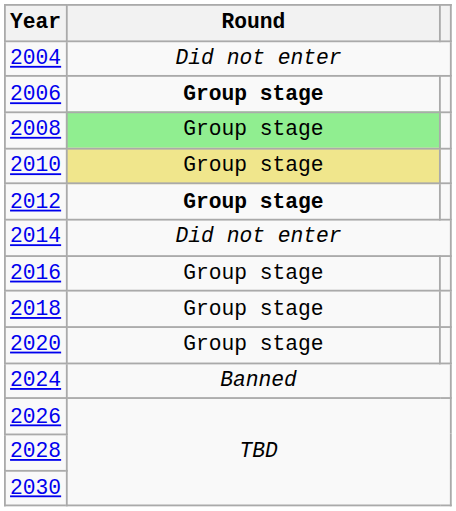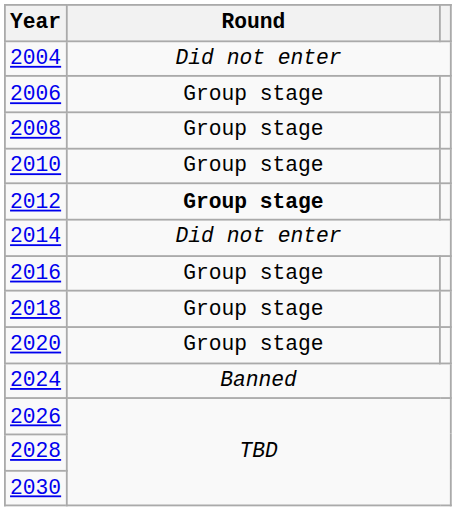(253, 94) bold -> (253, 94) normal
(253, 130) lightgreen background -> (253, 130) no background
(253, 166) khaki background -> (253, 166) no background
